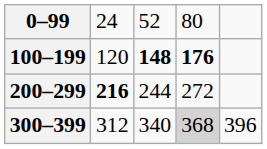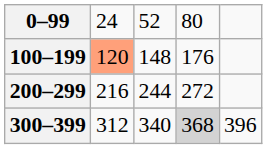(112, 56) no background -> (112, 56) lightsalmon background
(155, 56) bold -> (155, 56) normal
(198, 56) bold -> (198, 56) normal
(112, 90) bold -> (112, 90) normal
